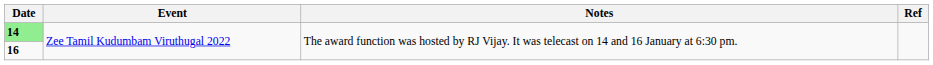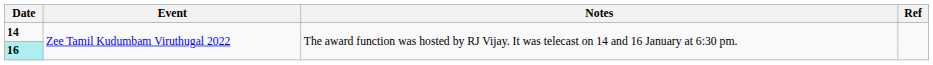(13, 32) lightgreen background -> (13, 32) no background
(13, 50) no background -> (13, 50) paleturquoise background
